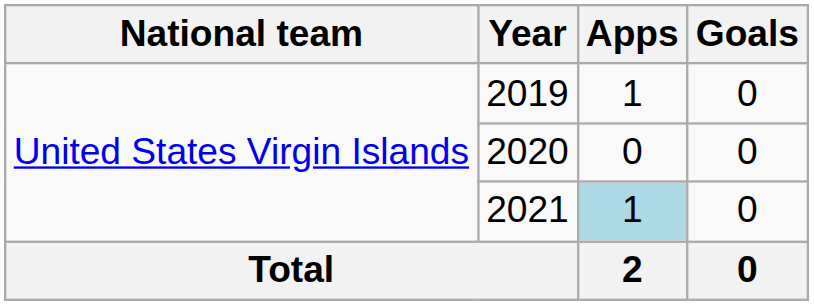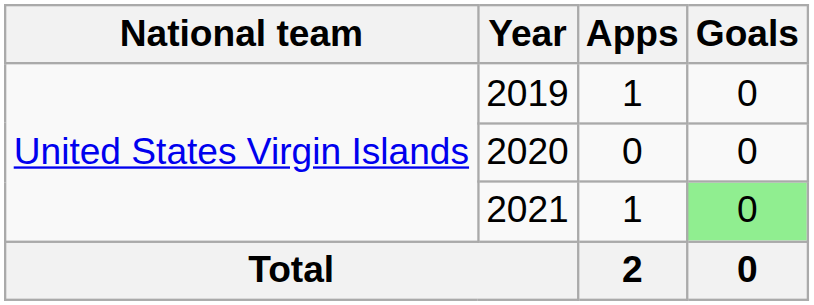(632, 210) lightblue background -> (632, 210) no background
(747, 210) no background -> (747, 210) lightgreen background
